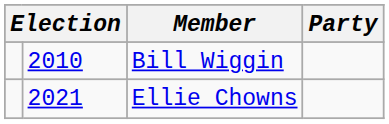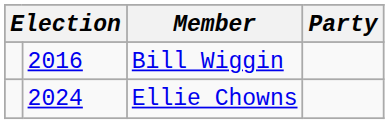(55, 61) 2010 -> (55, 61) 2016
(55, 99) 2021 -> (55, 99) 2024
